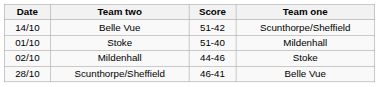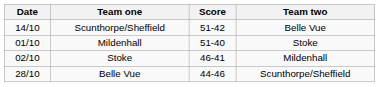columns swapped: (305, 12) <-> (120, 12)
(212, 58) 44-46 -> (212, 58) 46-41
(212, 74) 46-41 -> (212, 74) 44-46
